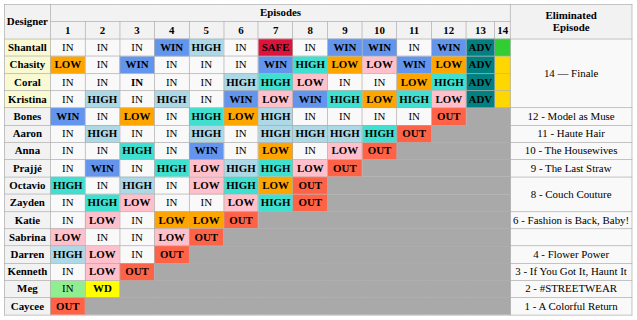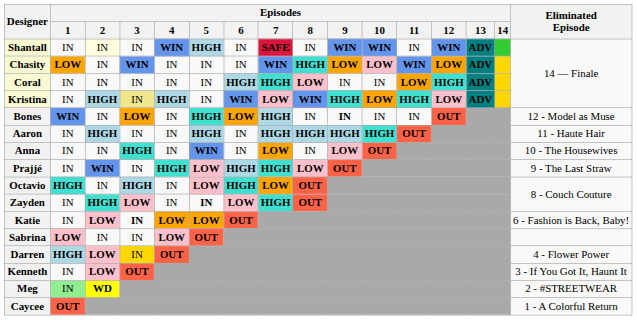(102, 47) no background -> (102, 47) lightyellow background
(137, 82) bold -> (137, 82) normal
(137, 99) no background -> (137, 99) khaki background
(345, 116) normal -> (345, 116) bold
(206, 202) normal -> (206, 202) bold
(137, 220) normal -> (137, 220) bold
(137, 254) no background -> (137, 254) gold background
